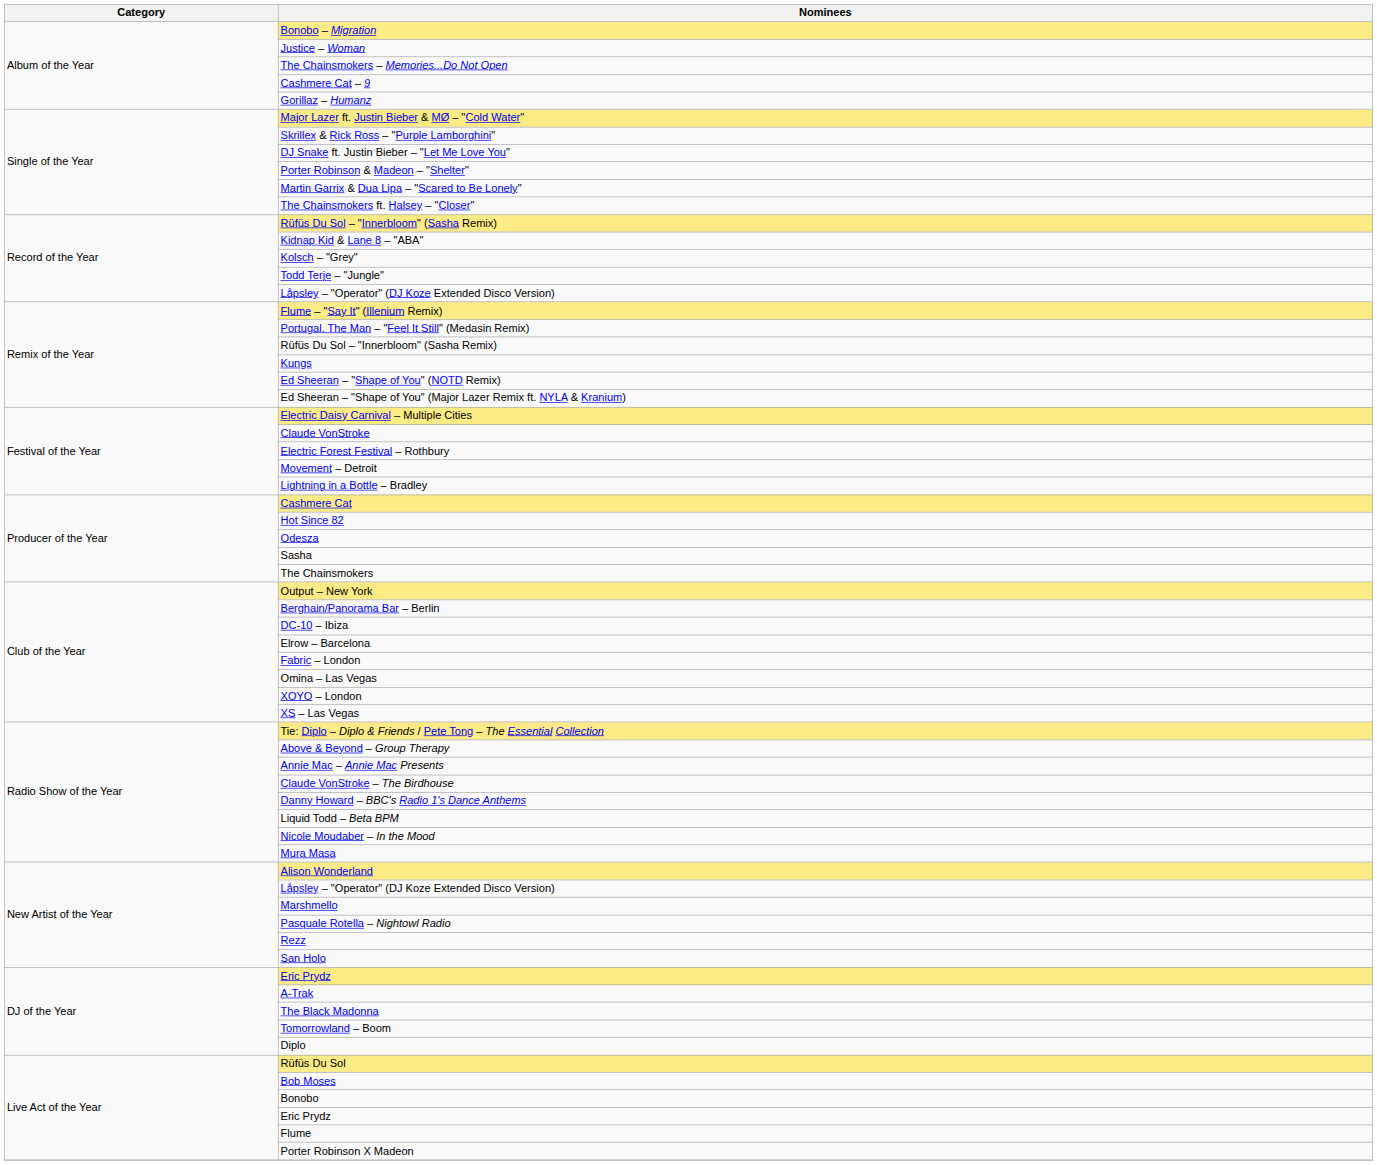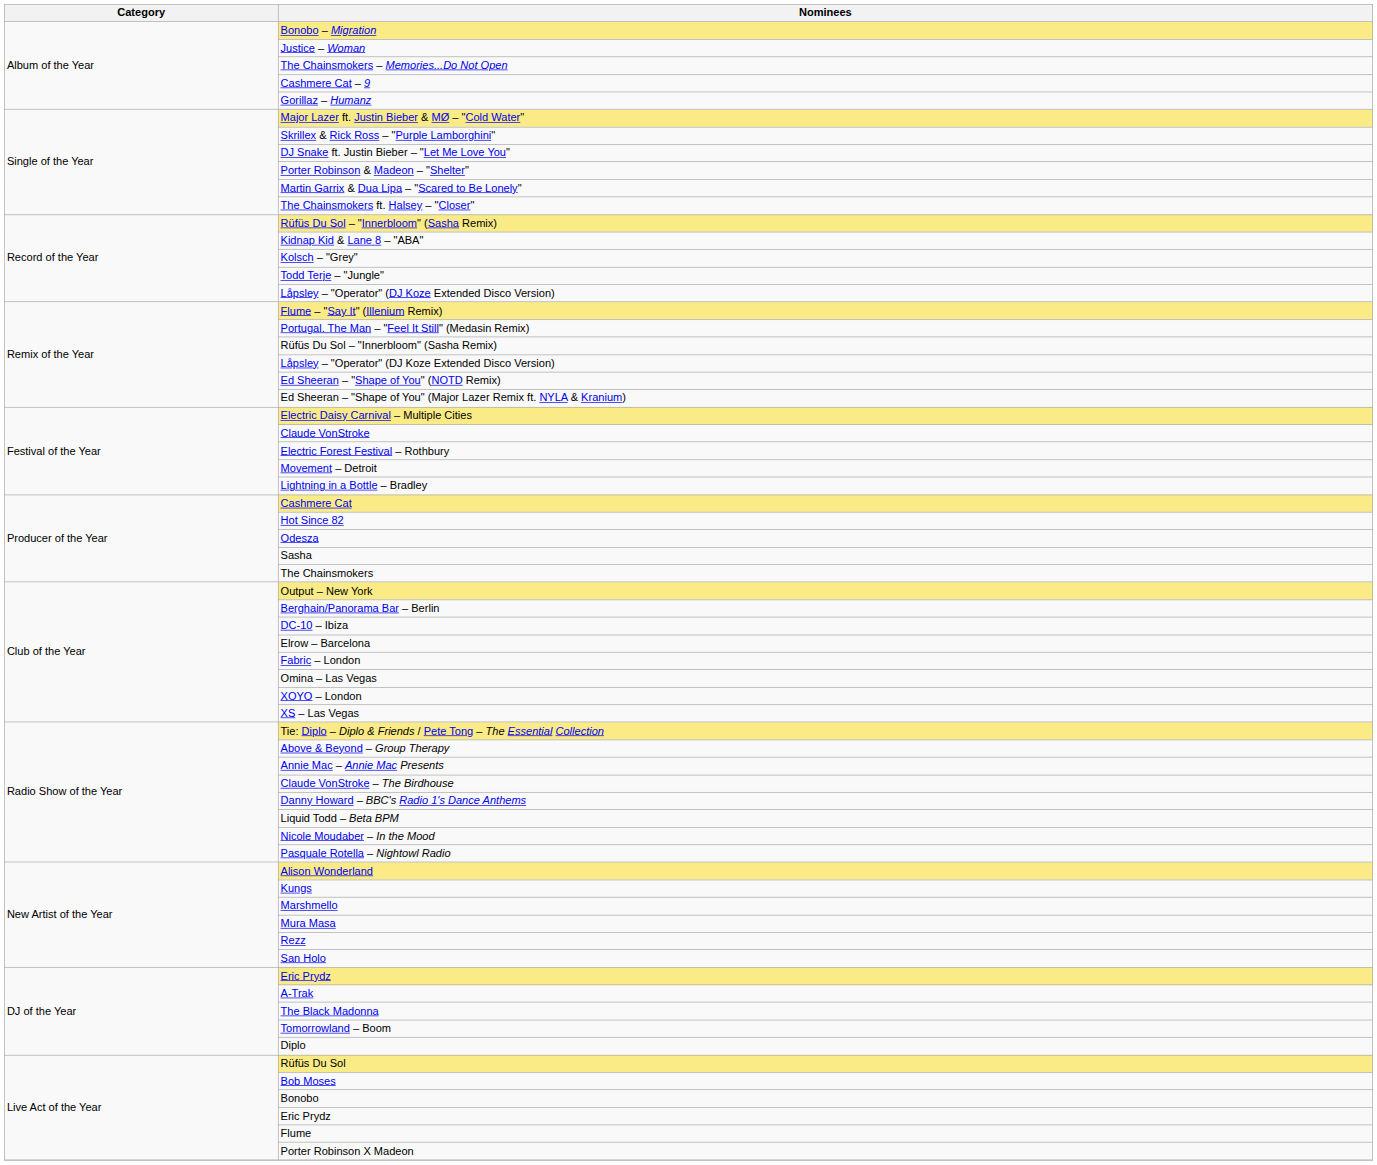(296, 363) Kungs -> (418, 363) Låpsley – "Operator" (DJ Koze Extended Disco Version)
(308, 853) Mura Masa -> (366, 853) Pasquale Rotella – Nightowl Radio
(418, 888) Låpsley – "Operator" (DJ Koze Extended Disco Version) -> (296, 888) Kungs
(366, 923) Pasquale Rotella – Nightowl Radio -> (308, 923) Mura Masa
